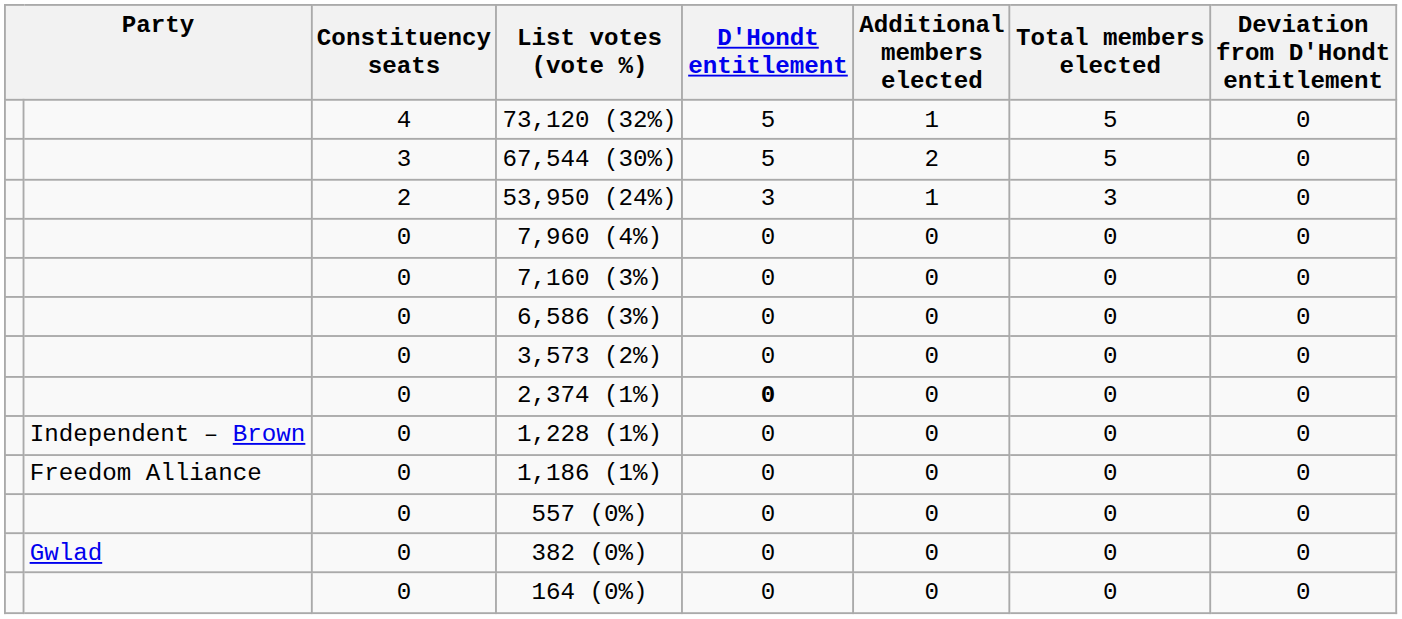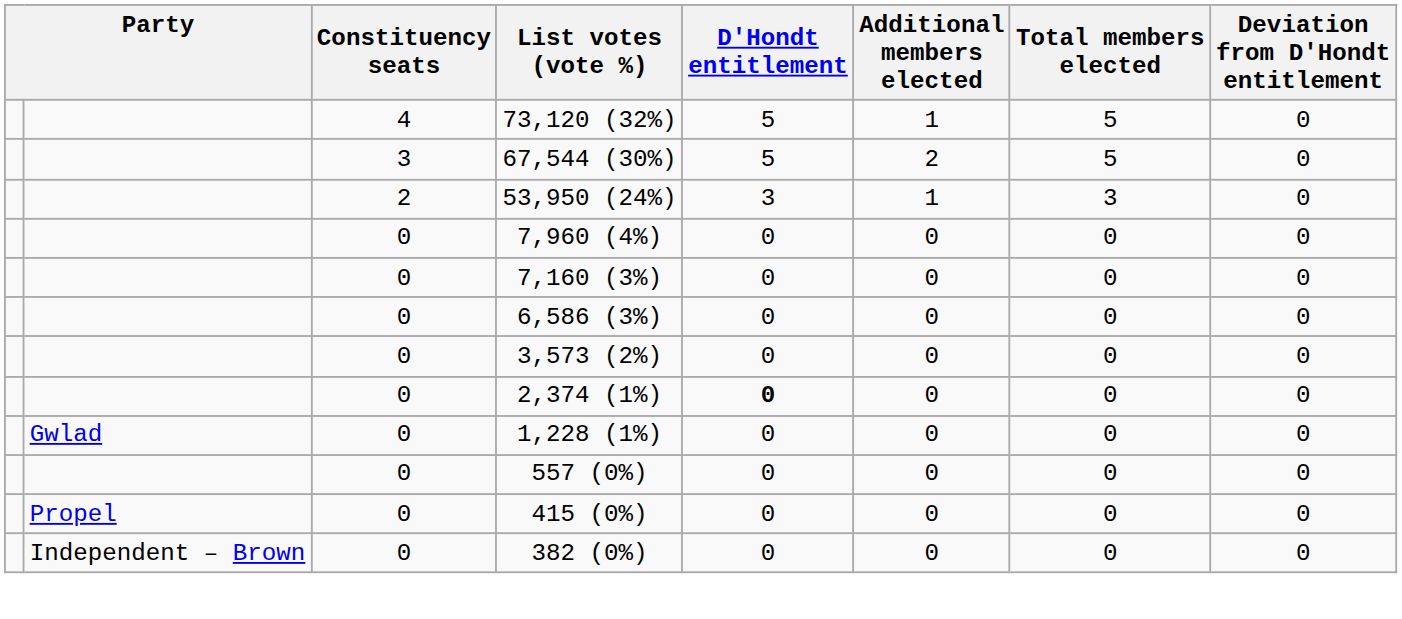(167, 435) Independent – Brown -> (66, 435) Gwlad
- row: (590, 475)
+ row: (590, 514)
(66, 553) Gwlad -> (167, 553) Independent – Brown
- row: (590, 593)
